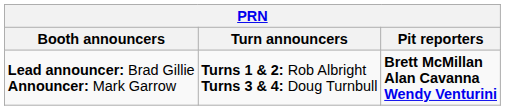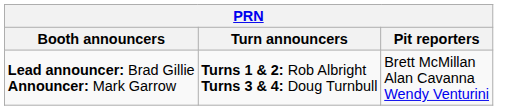(441, 78) bold -> (437, 78) normal
